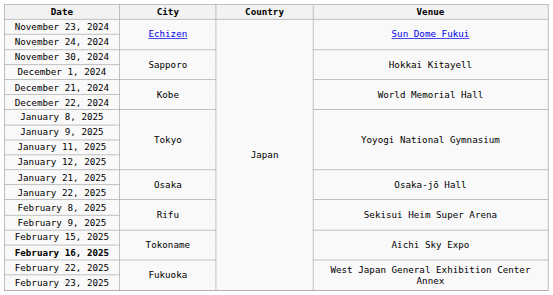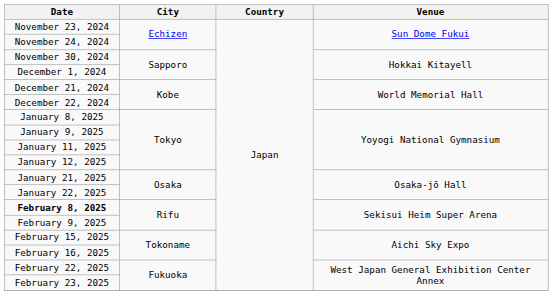(62, 207) normal -> (62, 207) bold
(62, 253) bold -> (62, 253) normal
